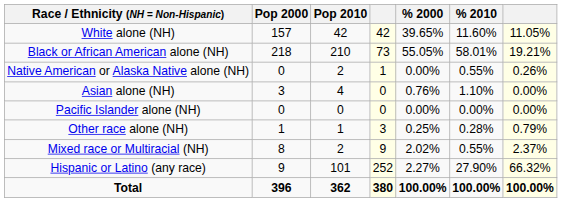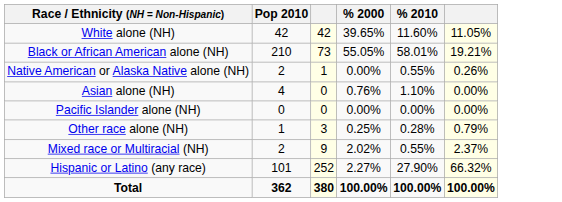- column: (281, 14)
